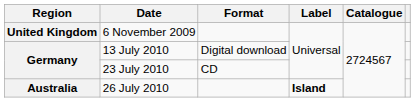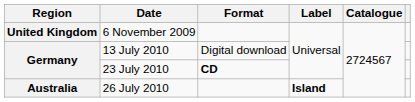(209, 69) normal -> (209, 69) bold
